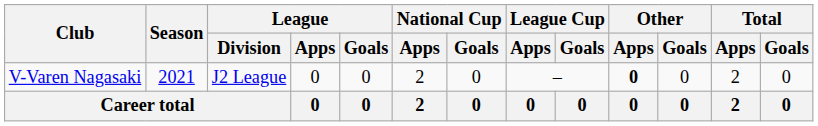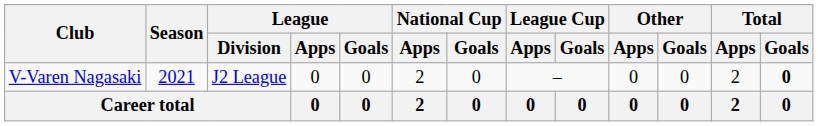(633, 76) bold -> (633, 76) normal
(786, 76) normal -> (786, 76) bold
